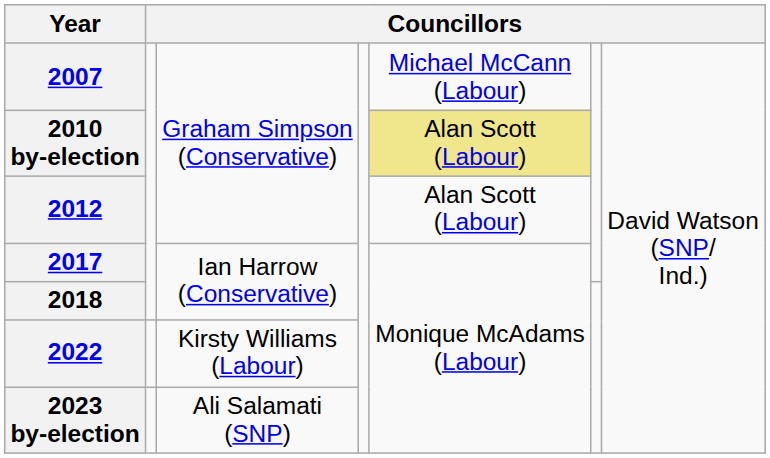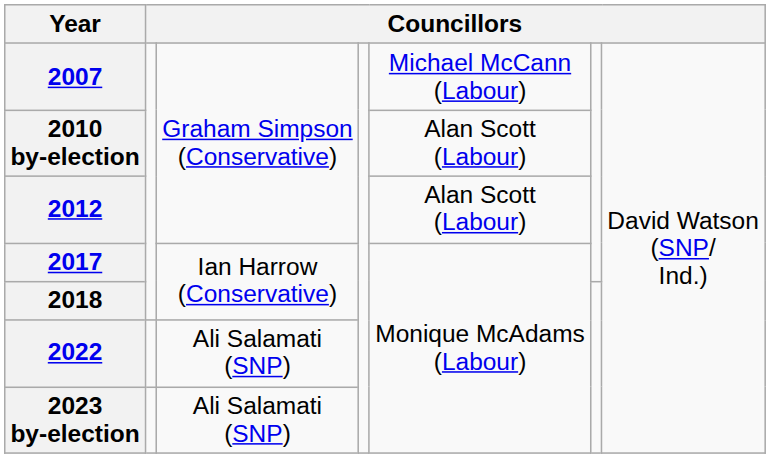(480, 142) khaki background -> (480, 142) no background
(257, 353) Kirsty Williams (Labour) -> (257, 353) Ali Salamati (SNP)
